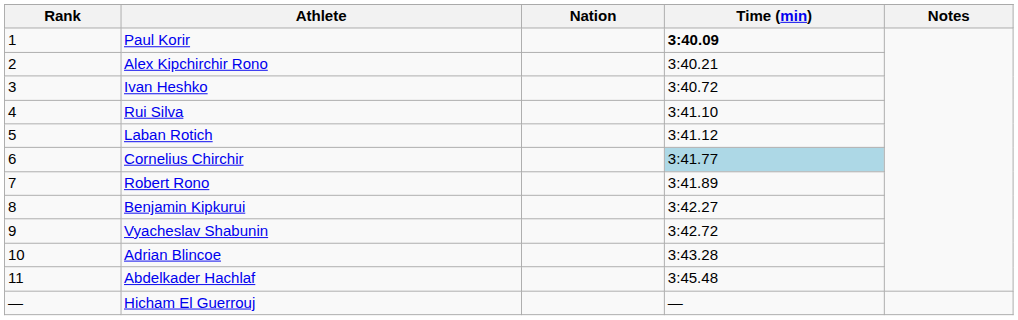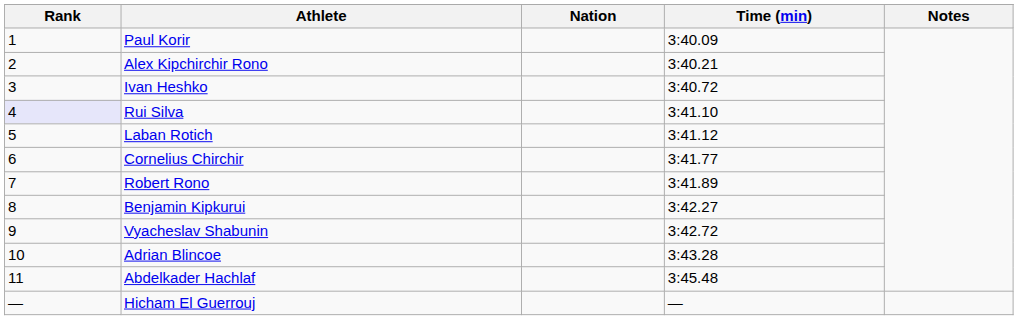(693, 40) bold -> (693, 40) normal
(12, 111) no background -> (12, 111) lavender background
(693, 159) lightblue background -> (693, 159) no background
